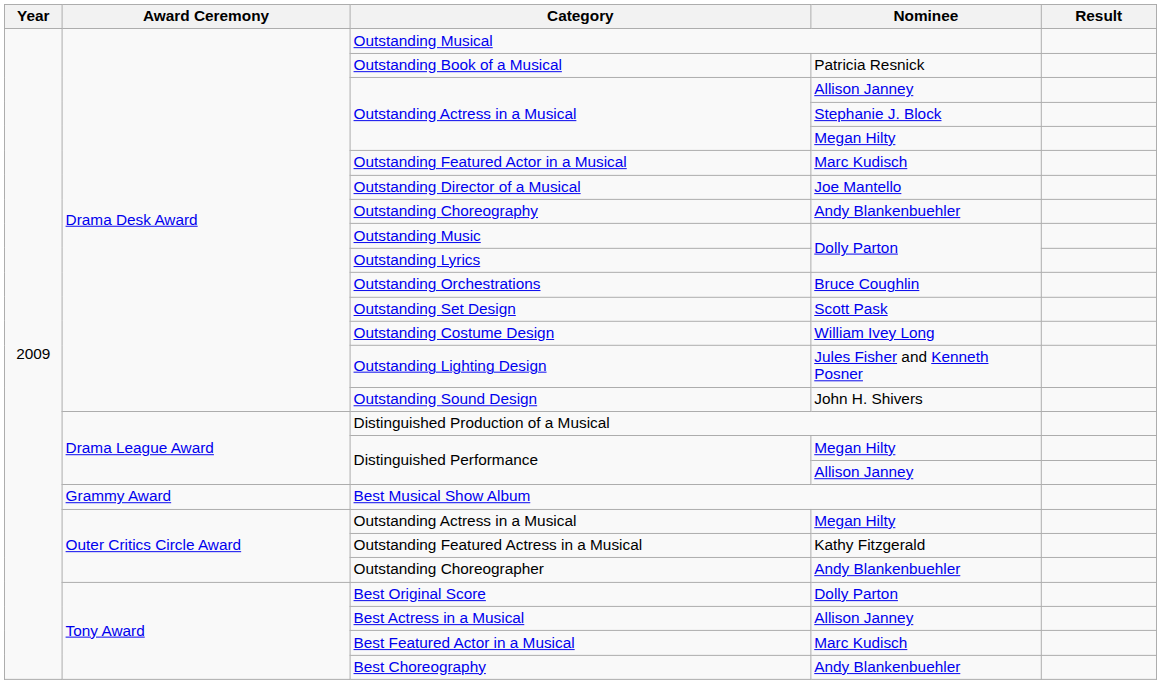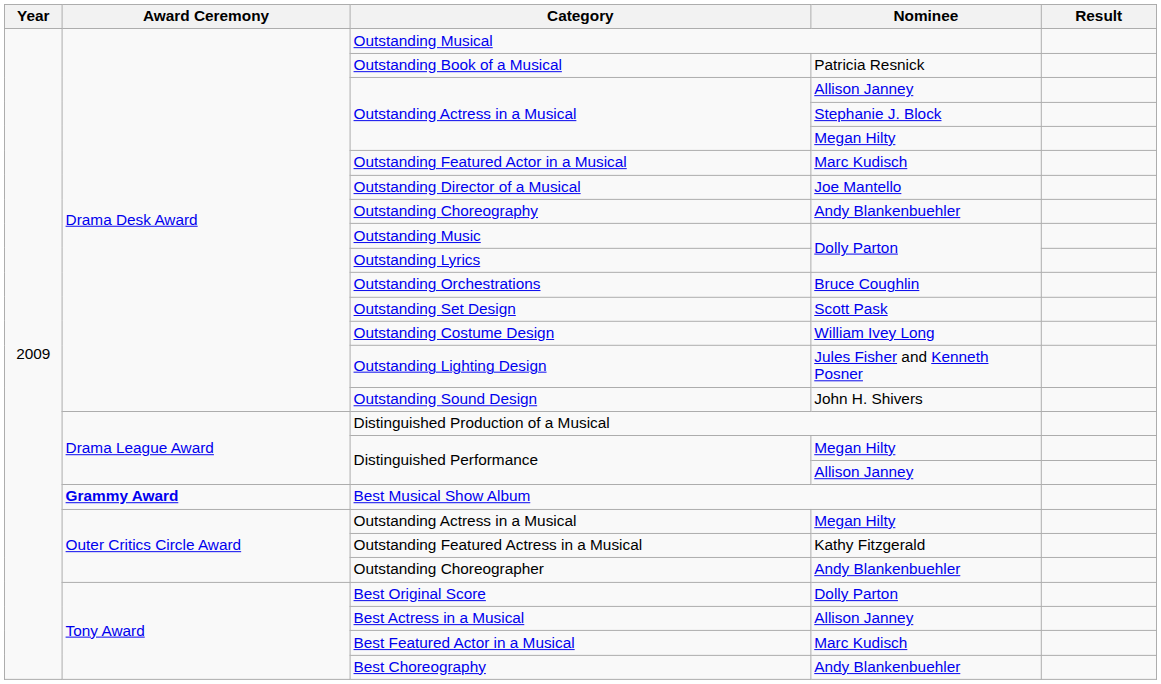(118, 496) normal -> (122, 496) bold
